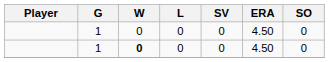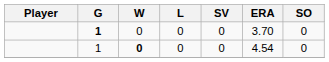(98, 31) normal -> (98, 31) bold
(263, 31) 4.50 -> (263, 31) 3.70
(263, 48) 4.50 -> (263, 48) 4.54
